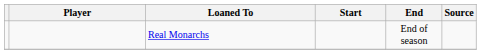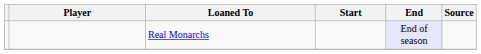(414, 35) no background -> (414, 35) lavender background
